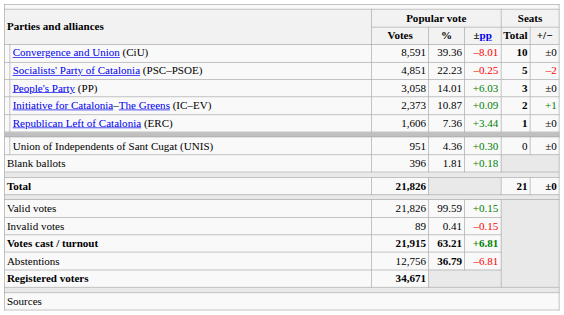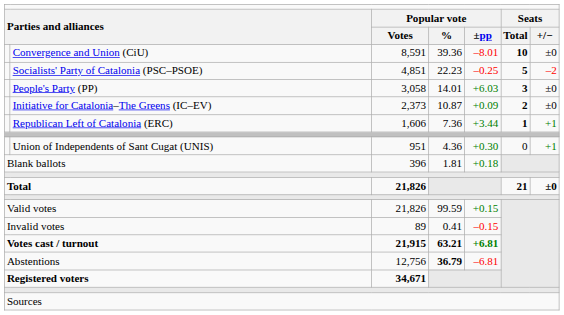(551, 105) +1 -> (551, 105) ±0
(551, 123) ±0 -> (551, 123) +1
(551, 145) ±0 -> (551, 145) +1
